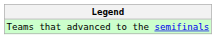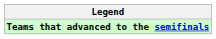(108, 27) normal -> (108, 27) bold
